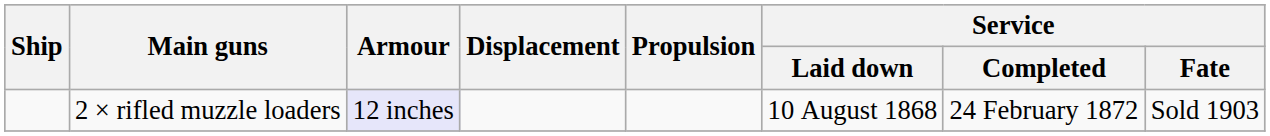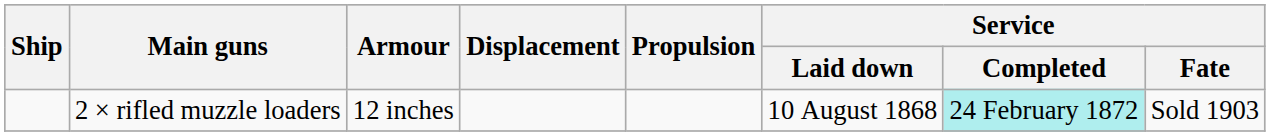(403, 109) lavender background -> (403, 109) no background
(1044, 109) no background -> (1044, 109) paleturquoise background
